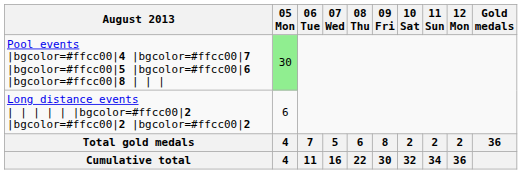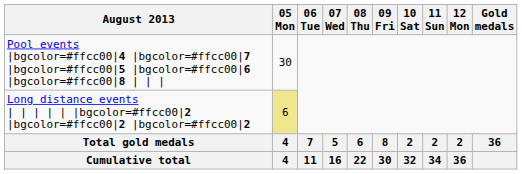(285, 63) lightgreen background -> (285, 63) no background
(285, 112) no background -> (285, 112) khaki background
